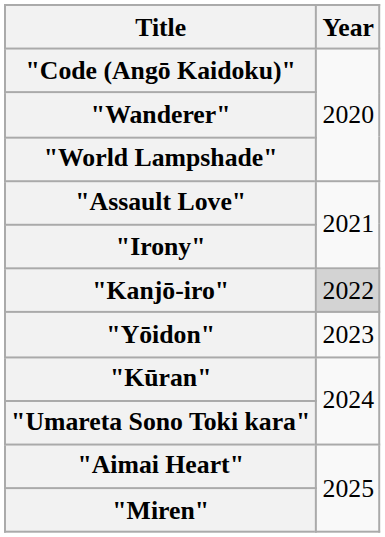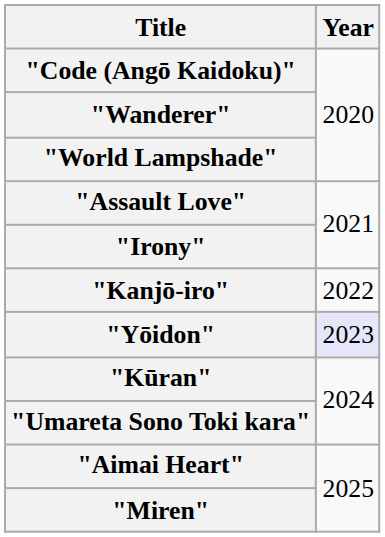(348, 290) lightgrey background -> (348, 290) no background
(348, 333) no background -> (348, 333) lavender background
